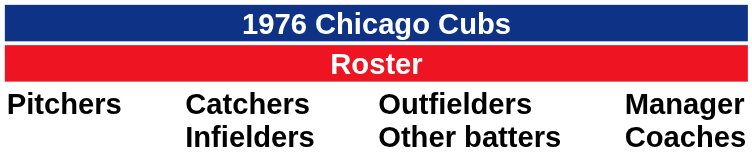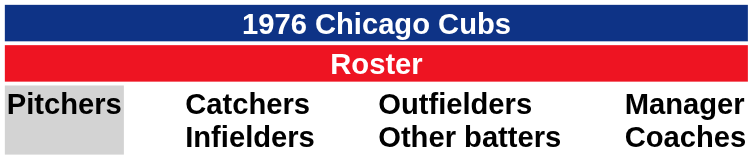(64, 104) no background -> (64, 104) lightgrey background
